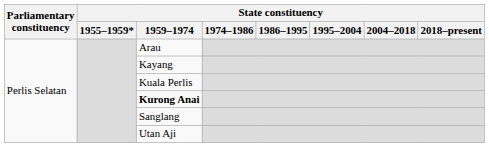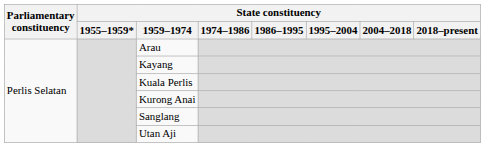(169, 99) bold -> (167, 99) normal
